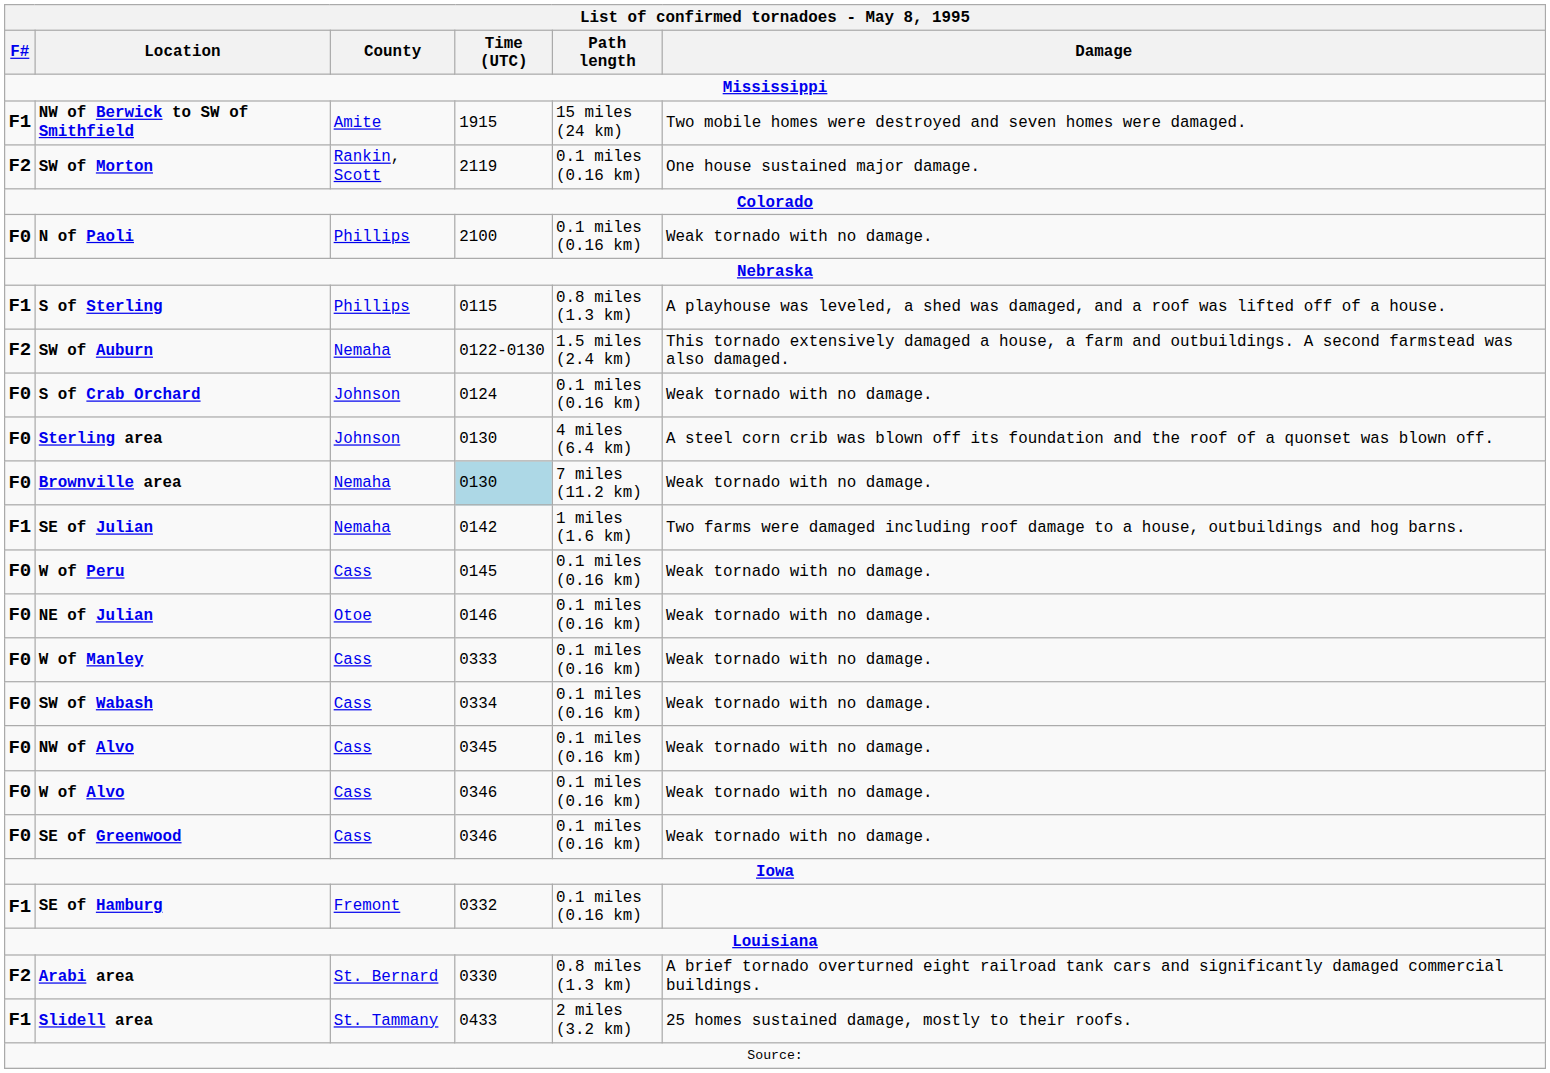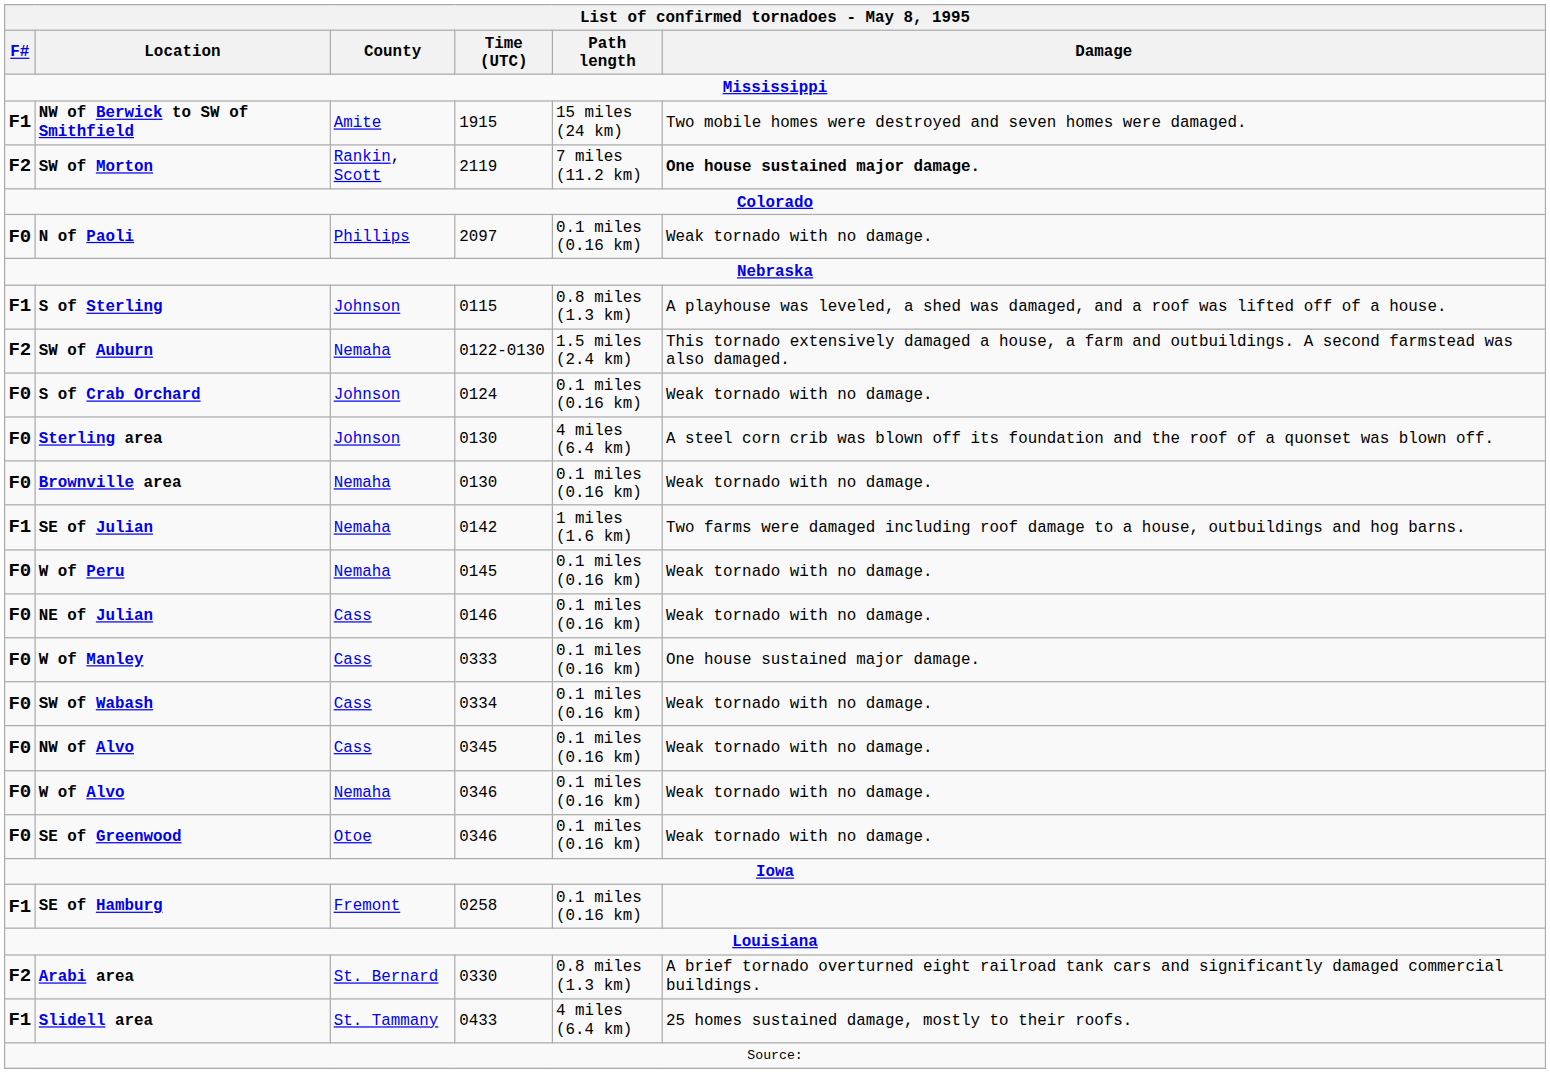(599, 167) 0.1 miles (0.16 km) -> (599, 167) 7 miles (11.2 km)
(823, 167) normal -> (823, 167) bold
(478, 237) 2100 -> (478, 237) 2097
(372, 307) Phillips -> (367, 307) Johnson
(478, 483) lightblue background -> (478, 483) no background
(599, 483) 7 miles (11.2 km) -> (599, 483) 0.1 miles (0.16 km)
(353, 572) Cass -> (362, 572) Nemaha
(353, 616) Otoe -> (353, 616) Cass
(799, 660) Weak tornado with no damage. -> (823, 660) One house sustained major damage.
(353, 792) Cass -> (362, 792) Nemaha
(353, 836) Cass -> (353, 836) Otoe
(478, 906) 0332 -> (478, 906) 0258
(594, 1021) 2 miles (3.2 km) -> (594, 1021) 4 miles (6.4 km)
